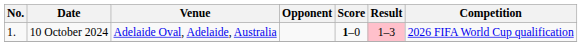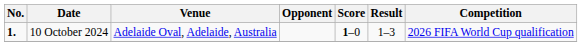(11, 32) normal -> (11, 32) bold
(386, 32) pink background -> (386, 32) no background
